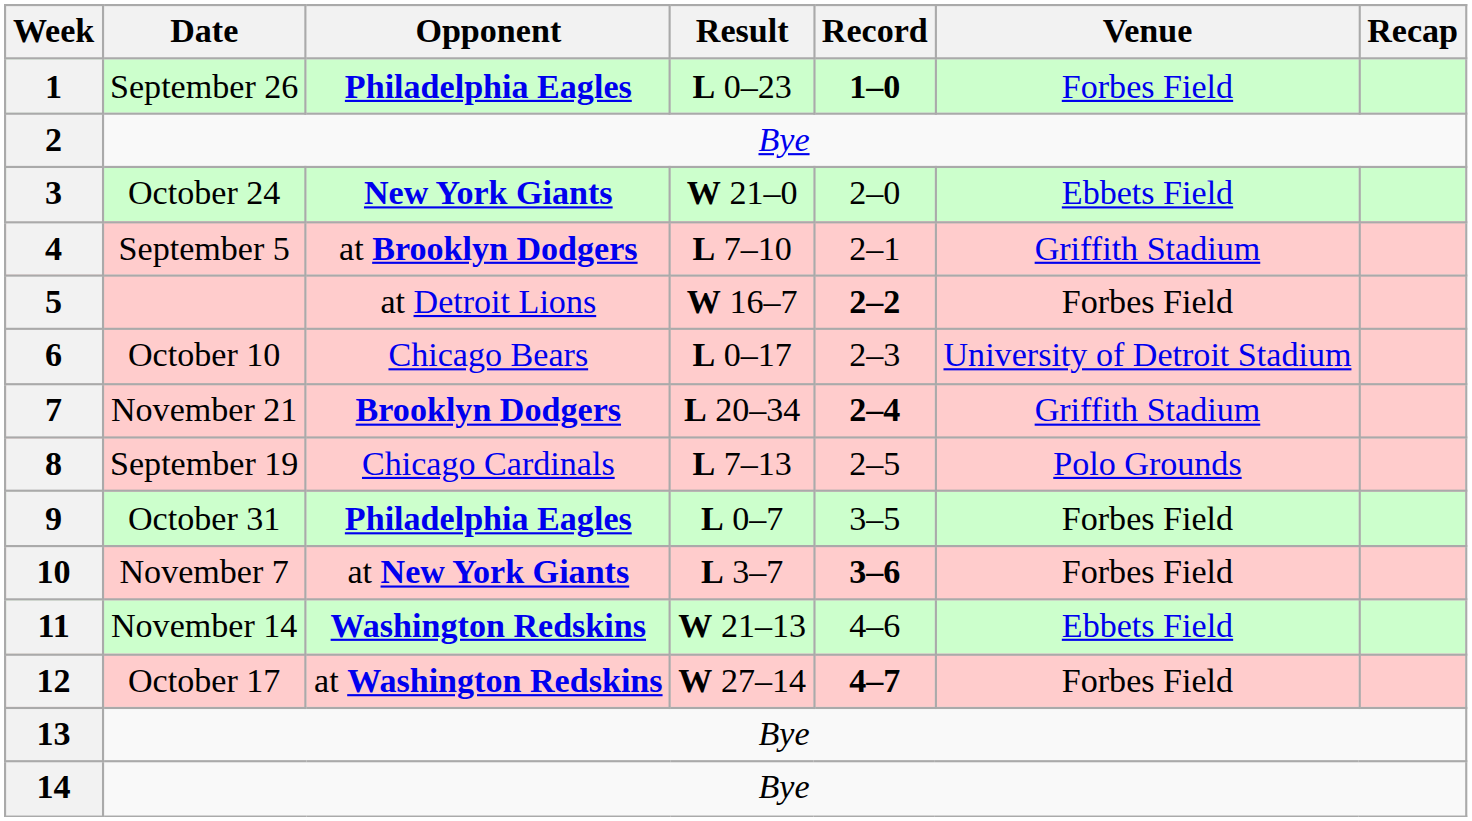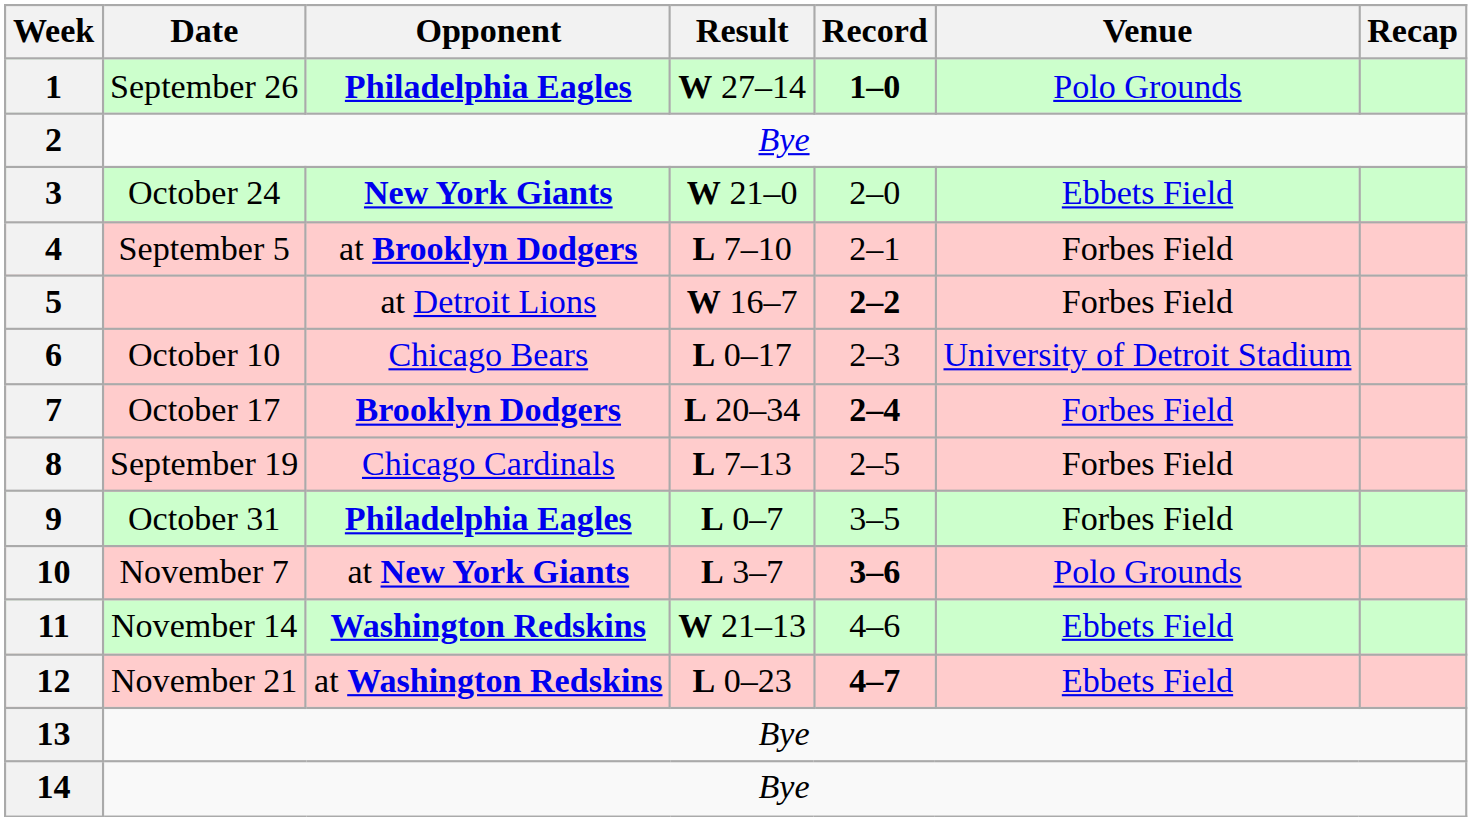(742, 85) L 0–23 -> (742, 85) W 27–14
(1147, 85) Forbes Field -> (1147, 85) Polo Grounds
(1147, 247) Griffith Stadium -> (1147, 247) Forbes Field
(204, 409) November 21 -> (204, 409) October 17
(1147, 409) Griffith Stadium -> (1147, 409) Forbes Field
(1147, 463) Polo Grounds -> (1147, 463) Forbes Field
(1147, 572) Forbes Field -> (1147, 572) Polo Grounds
(204, 680) October 17 -> (204, 680) November 21
(742, 680) W 27–14 -> (742, 680) L 0–23
(1147, 680) Forbes Field -> (1147, 680) Ebbets Field
